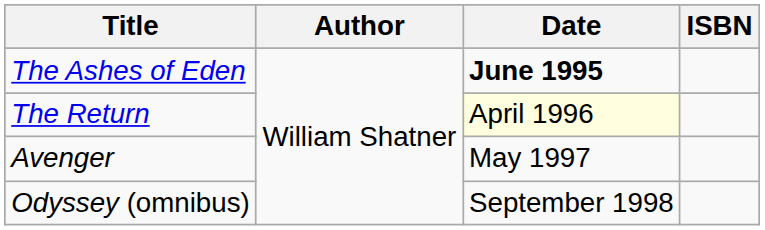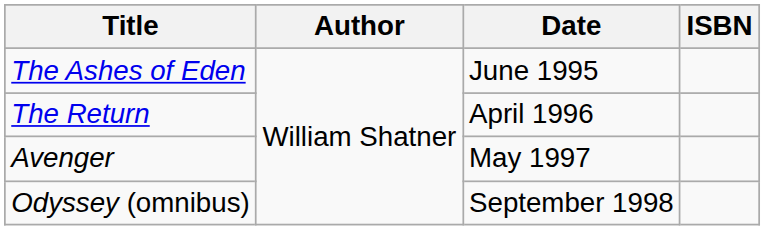(536, 70) bold -> (534, 70) normal
(531, 114) lightyellow background -> (531, 114) no background
